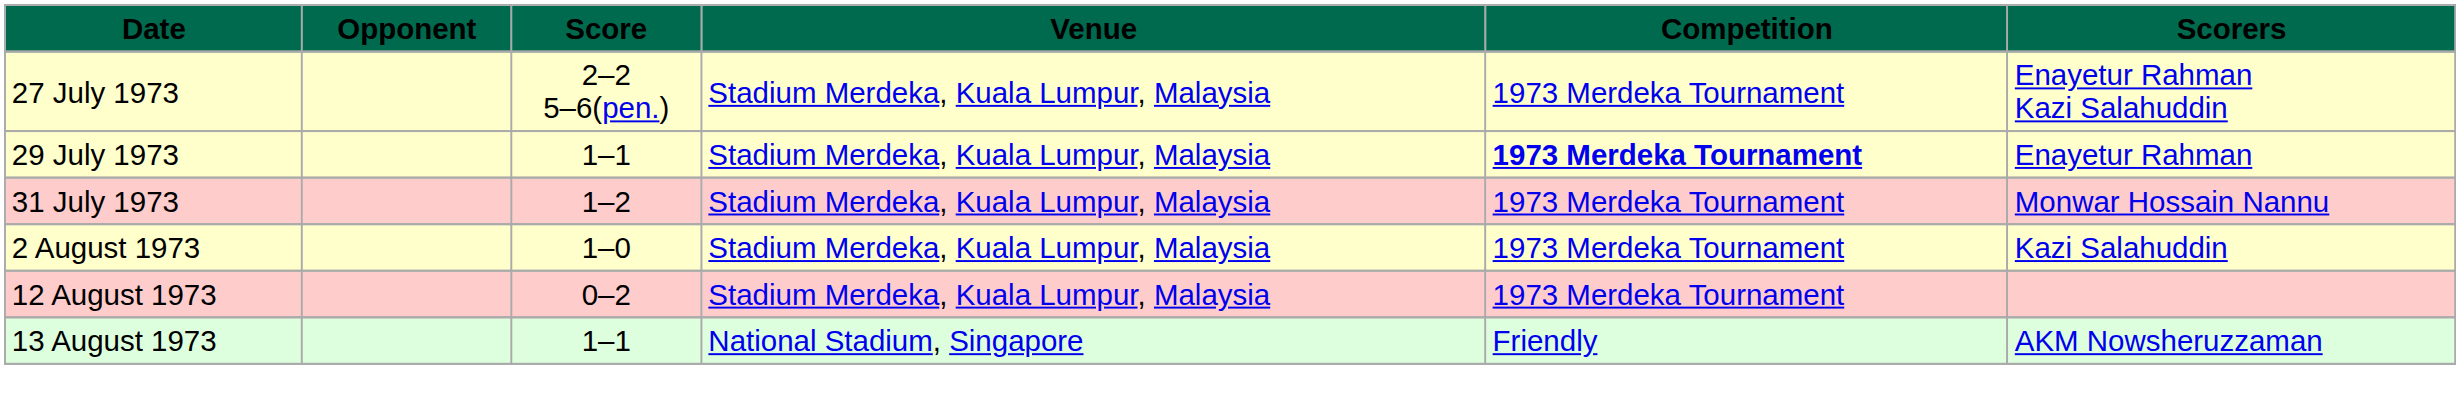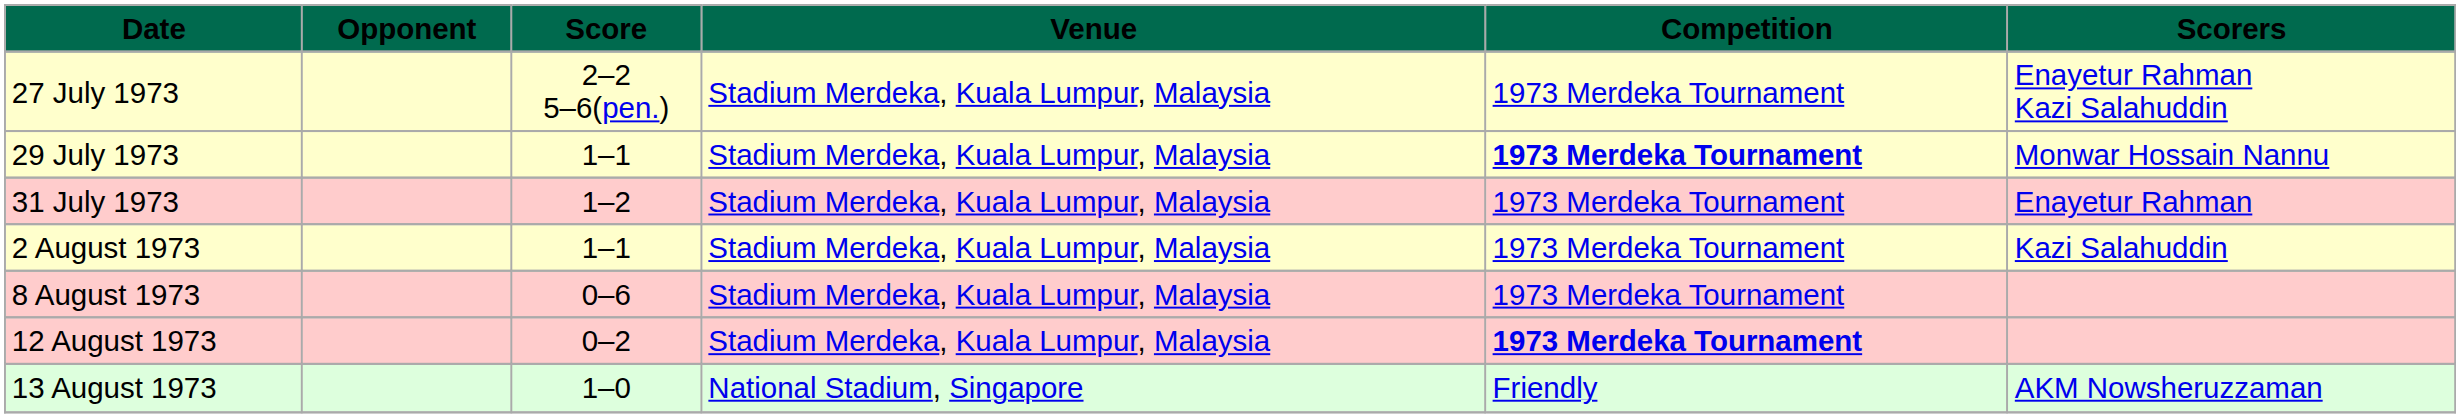(2134, 155) Enayetur Rahman -> (2172, 155) Monwar Hossain Nannu
(2172, 202) Monwar Hossain Nannu -> (2134, 202) Enayetur Rahman
(606, 248) 1–0 -> (606, 248) 1–1
+ row: (106, 295)
(1668, 295) normal -> (1677, 342) bold
(606, 342) 1–1 -> (606, 388) 1–0
